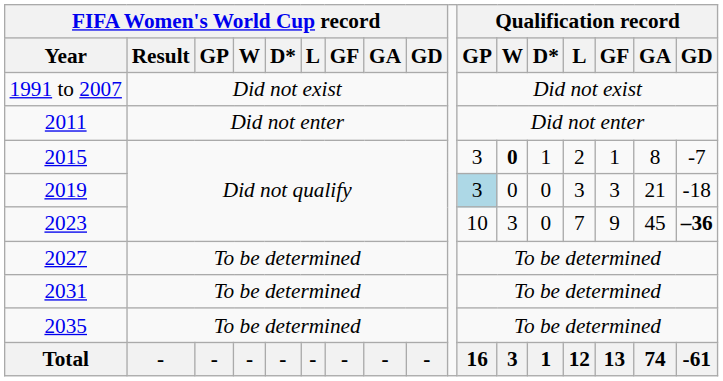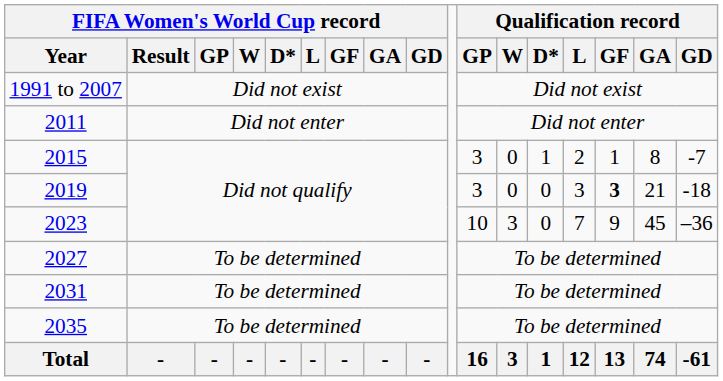(512, 156) bold -> (512, 156) normal
(477, 190) lightblue background -> (477, 190) no background
(614, 190) normal -> (614, 190) bold
(697, 223) bold -> (697, 223) normal
